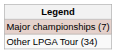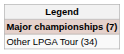(58, 27) normal -> (62, 27) bold
